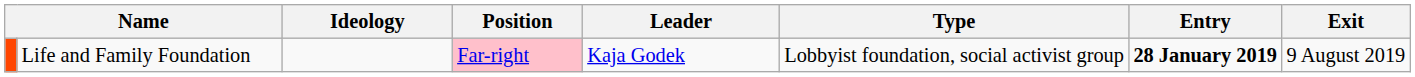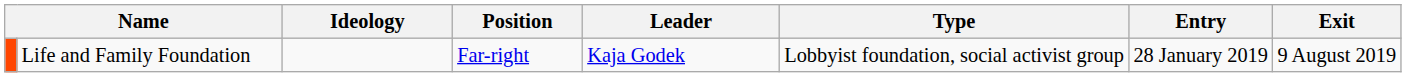(493, 55) pink background -> (493, 55) no background
(1205, 55) bold -> (1201, 55) normal
